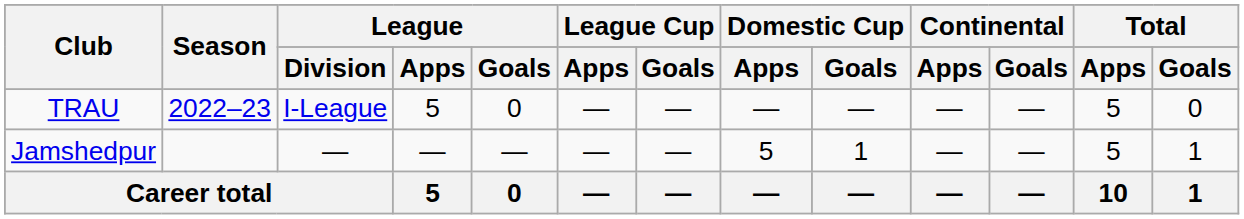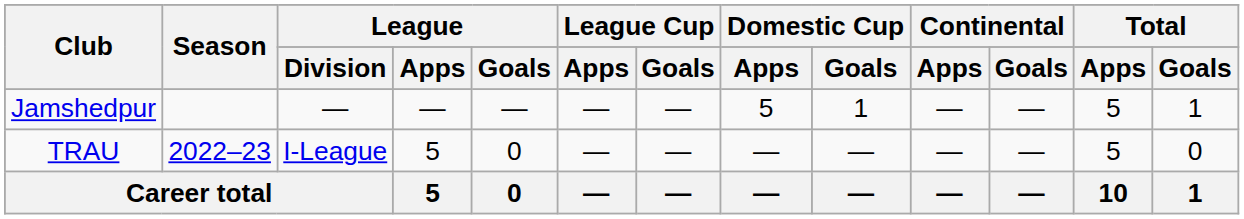rows swapped: (84, 151) <-> (84, 109)
